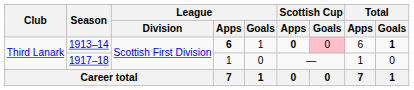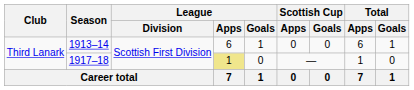(229, 45) bold -> (229, 45) normal
(293, 45) bold -> (293, 45) normal
(327, 45) pink background -> (327, 45) no background
(392, 45) bold -> (392, 45) normal
(229, 61) no background -> (229, 61) khaki background
